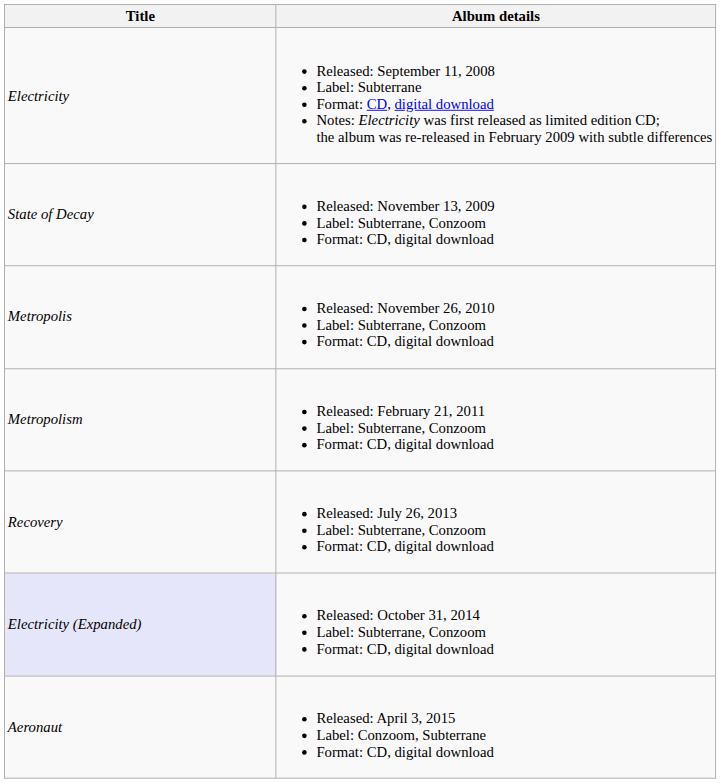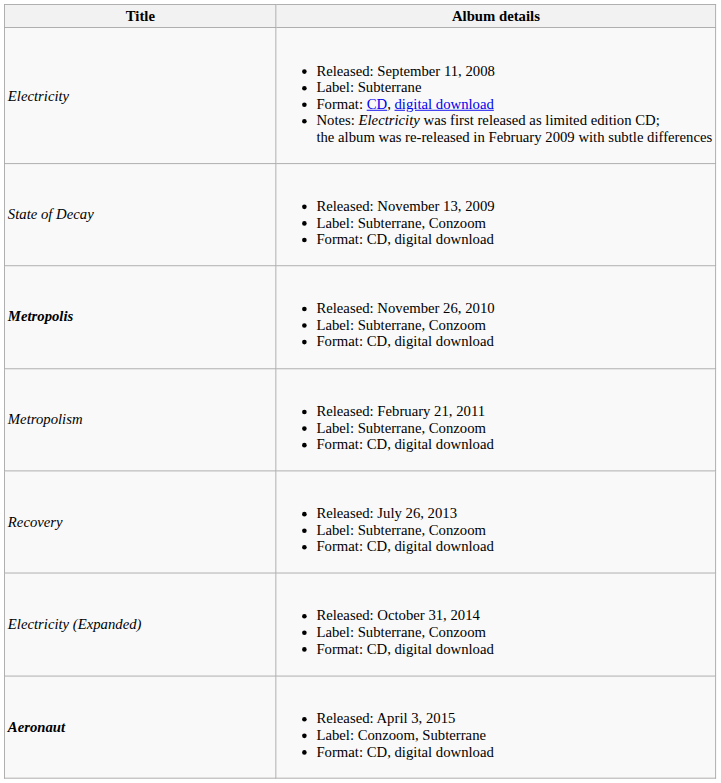(40, 317) normal -> (41, 317) bold
(75, 624) lavender background -> (75, 624) no background
(35, 726) normal -> (36, 726) bold
